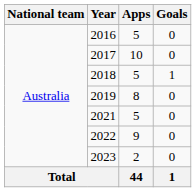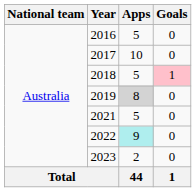(172, 75) no background -> (172, 75) pink background
(136, 95) no background -> (136, 95) lightgrey background
(136, 136) no background -> (136, 136) paleturquoise background
